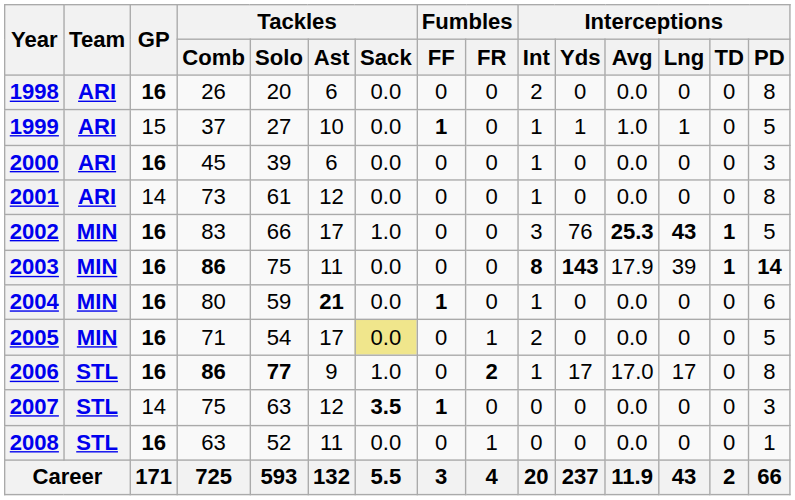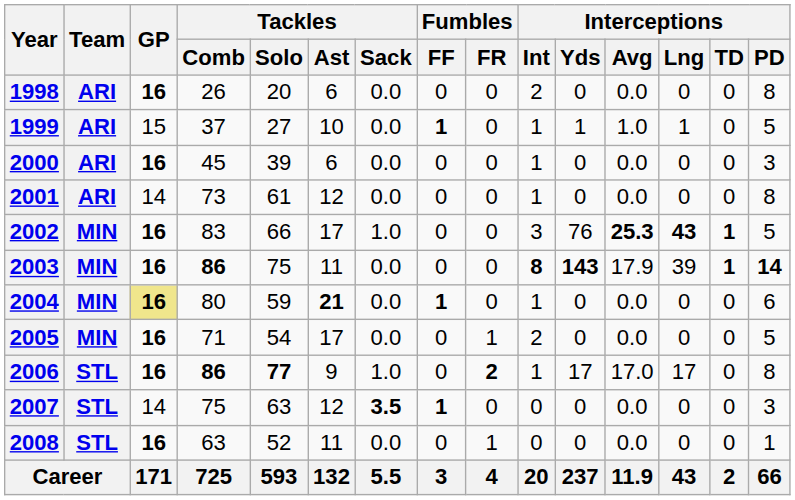(154, 302) no background -> (154, 302) khaki background
(386, 337) khaki background -> (386, 337) no background
